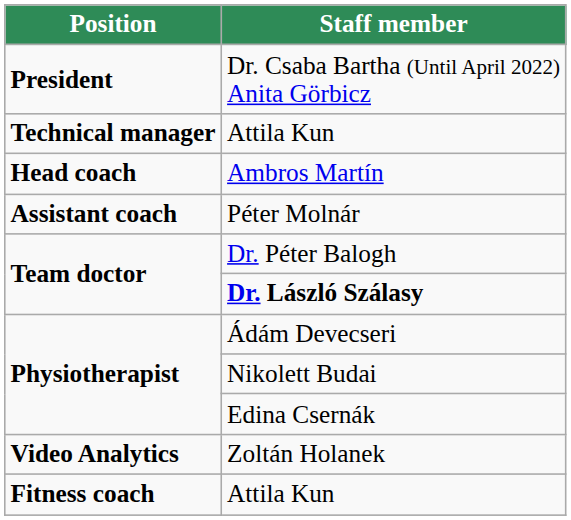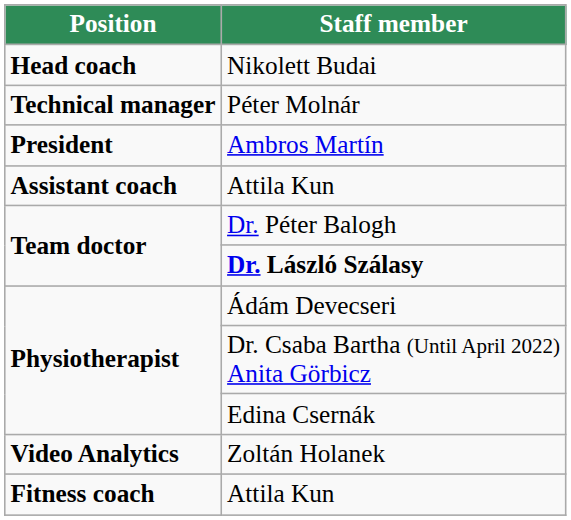(62, 78) President -> (73, 64) Head coach
(394, 78) Dr. Csaba Bartha (Until April 2022) Anita Görbicz -> (302, 64) Nikolett Budai
(281, 133) Attila Kun -> (293, 104) Péter Molnár
(73, 173) Head coach -> (62, 144) President
(293, 213) Péter Molnár -> (281, 184) Attila Kun
(302, 373) Nikolett Budai -> (394, 359) Dr. Csaba Bartha (Until April 2022) Anita Görbicz
